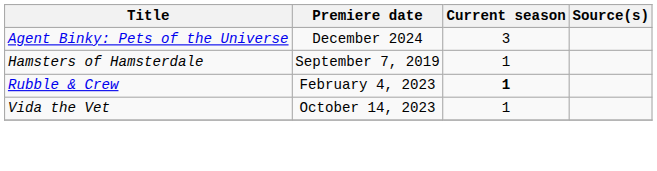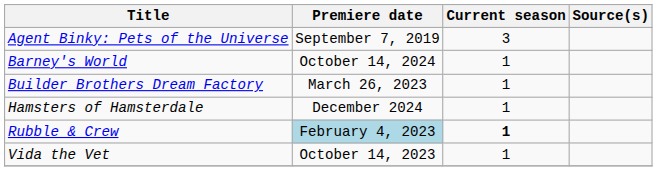(368, 39) December 2024 -> (368, 39) September 7, 2019
+ row: (67, 62)
+ row: (135, 85)
(368, 62) September 7, 2019 -> (368, 108) December 2024
(368, 85) no background -> (368, 132) lightblue background
